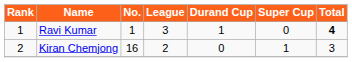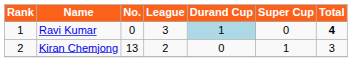(132, 30) 1 -> (132, 30) 0
(221, 30) no background -> (221, 30) lightblue background
(132, 48) 16 -> (132, 48) 13
